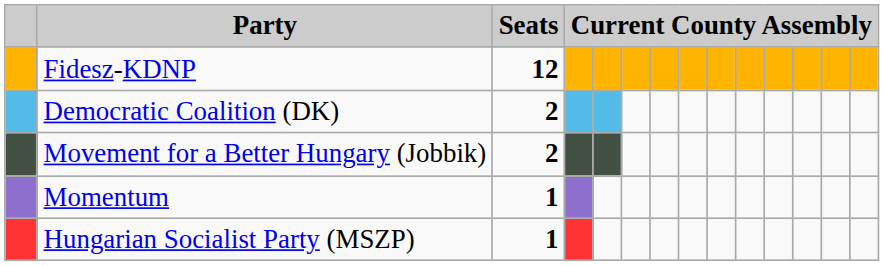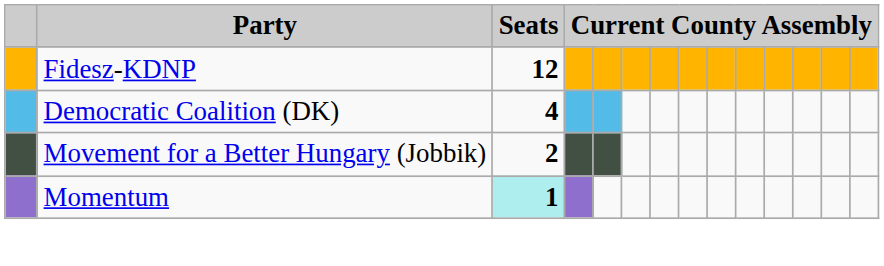(552, 111) 2 -> (552, 111) 4
(552, 196) no background -> (552, 196) paleturquoise background
- row: (229, 238)
